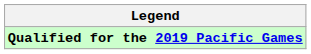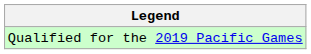(155, 38) bold -> (155, 38) normal
